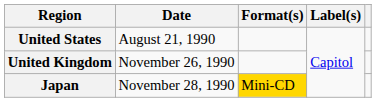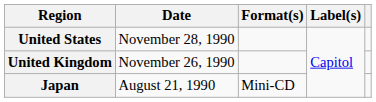(167, 39) August 21, 1990 -> (177, 39) November 28, 1990
(177, 85) November 28, 1990 -> (167, 85) August 21, 1990
(268, 85) gold background -> (268, 85) no background
